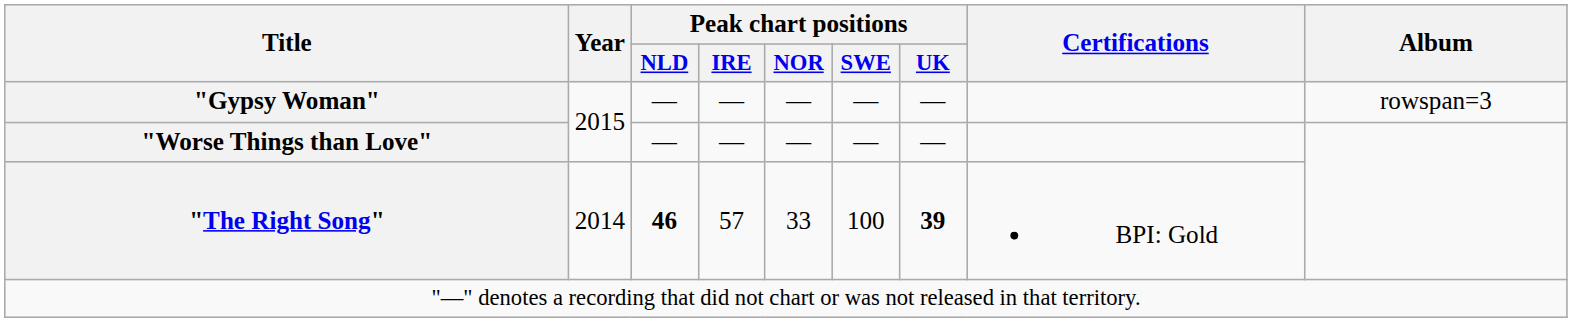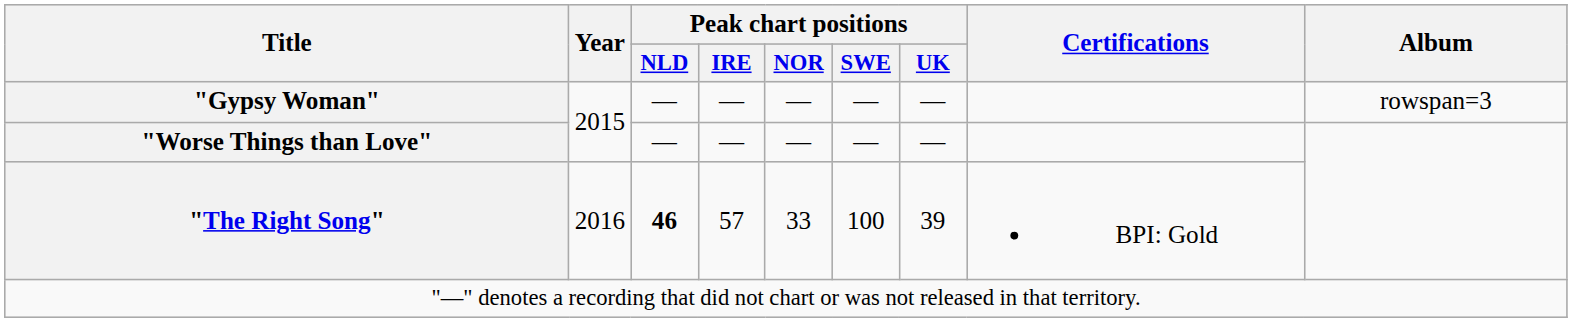(600, 220) 2014 -> (600, 220) 2016
(933, 220) bold -> (933, 220) normal
